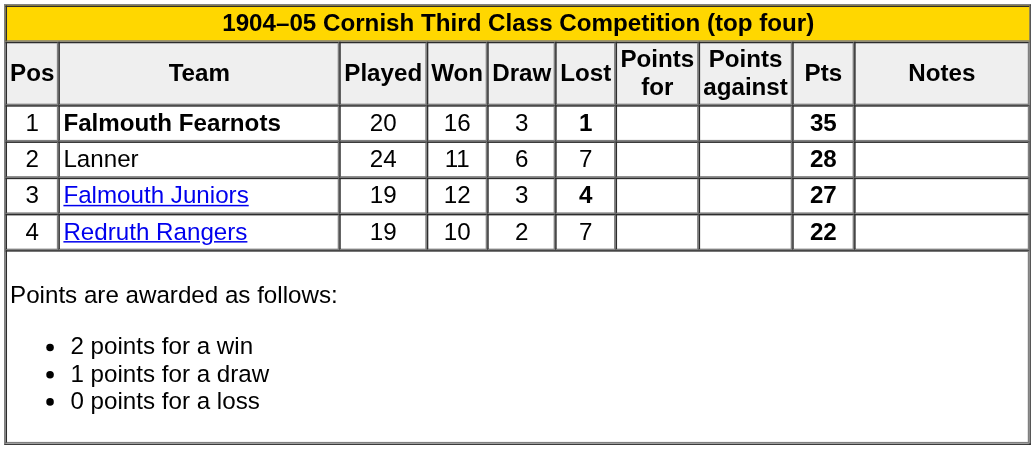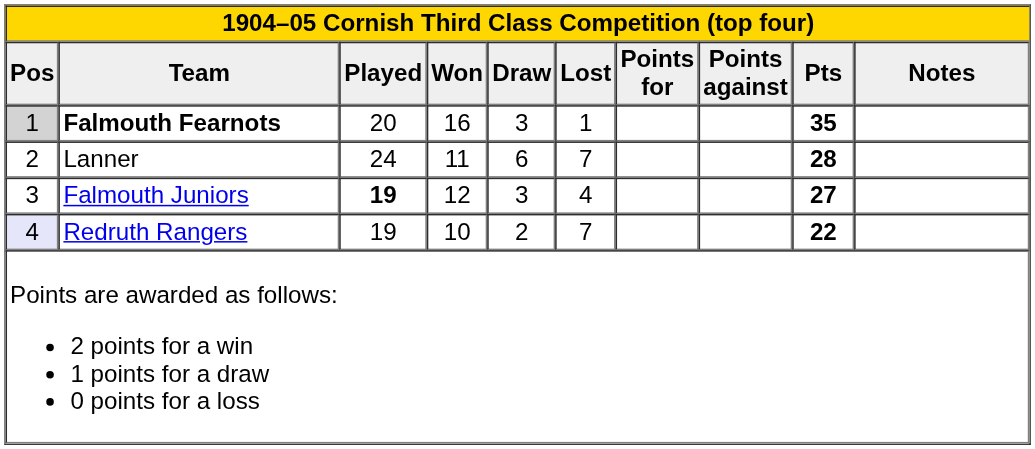(32, 123) no background -> (32, 123) lightgrey background
(586, 123) bold -> (586, 123) normal
(383, 195) normal -> (383, 195) bold
(586, 195) bold -> (586, 195) normal
(32, 231) no background -> (32, 231) lavender background
